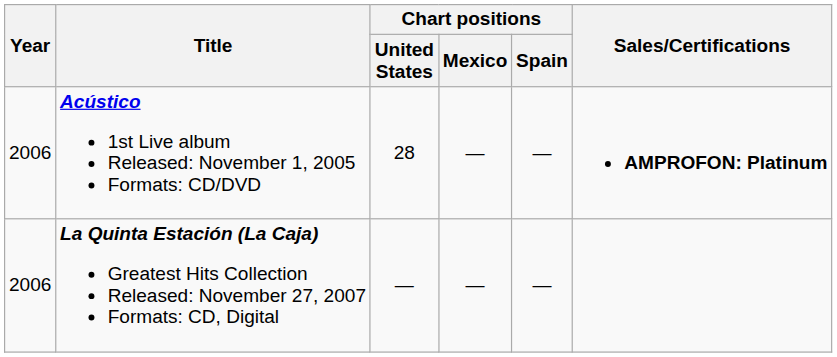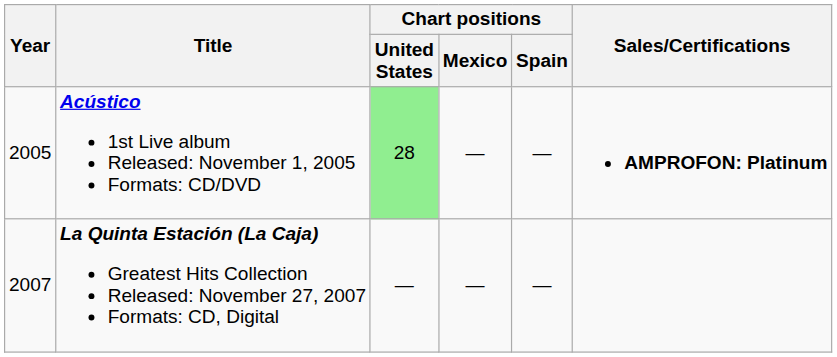(30, 152) 2006 -> (30, 152) 2005
(404, 152) no background -> (404, 152) lightgreen background
(30, 285) 2006 -> (30, 285) 2007
